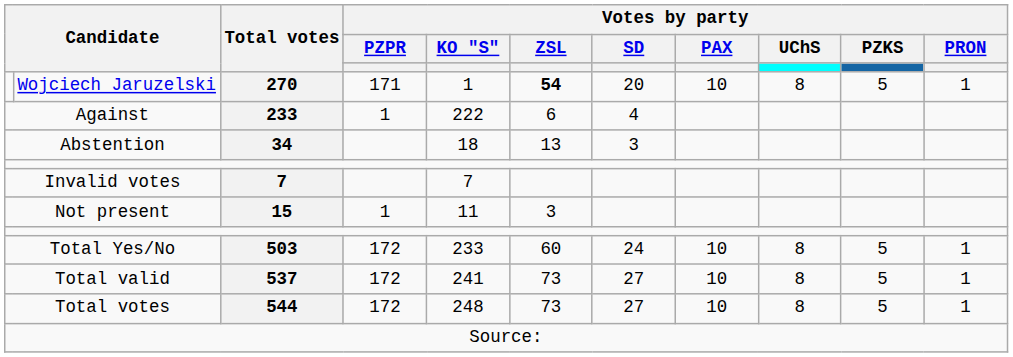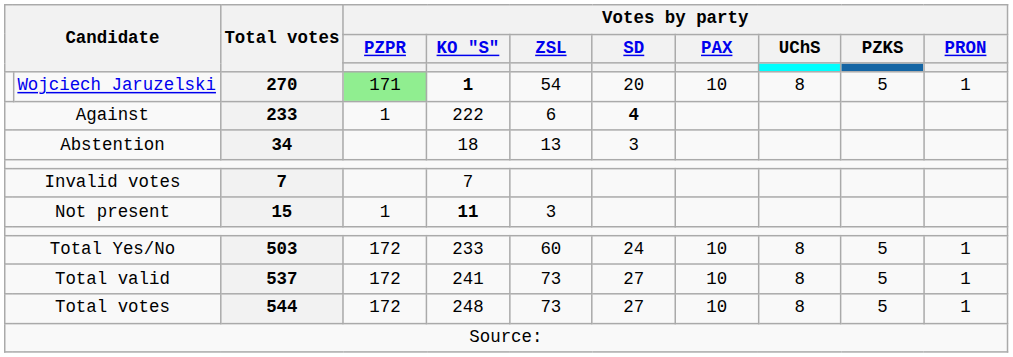(385, 86) no background -> (385, 86) lightgreen background
(468, 86) normal -> (468, 86) bold
(551, 86) bold -> (551, 86) normal
(634, 115) normal -> (634, 115) bold
(468, 212) normal -> (468, 212) bold
